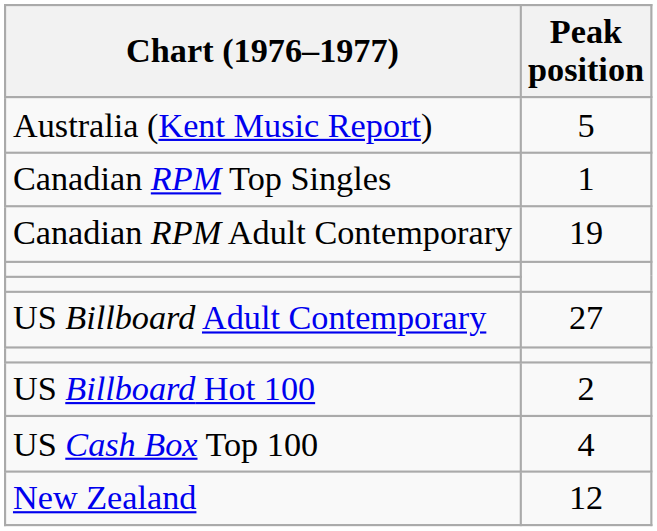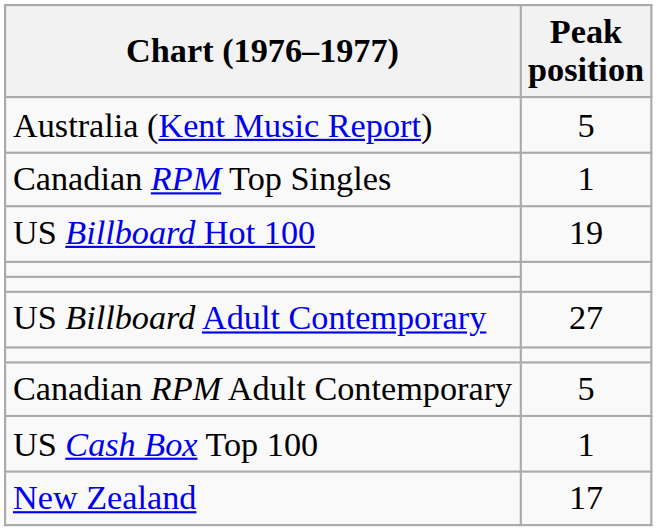(263, 233) Canadian RPM Adult Contemporary -> (164, 233) US Billboard Hot 100
(164, 389) US Billboard Hot 100 -> (263, 389) Canadian RPM Adult Contemporary
(586, 389) 2 -> (586, 389) 5
(586, 443) 4 -> (586, 443) 1
(586, 497) 12 -> (586, 497) 17
